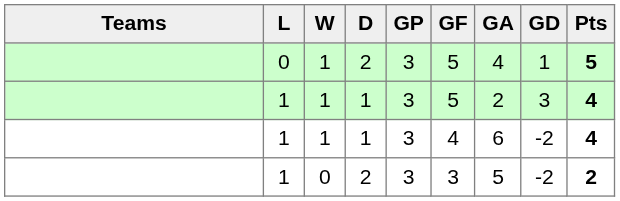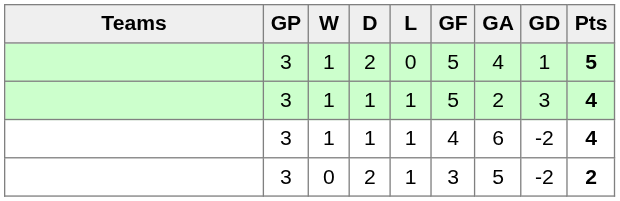columns swapped: (409, 23) <-> (284, 23)
